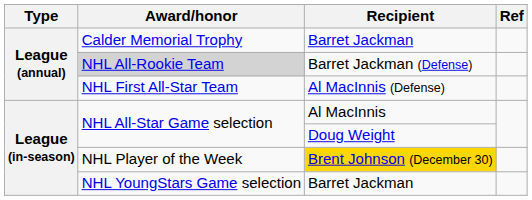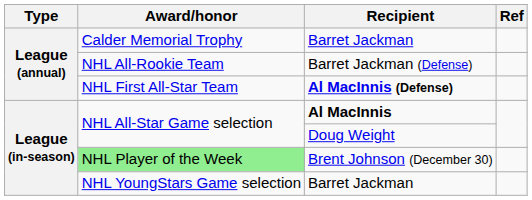(153, 64) lightgrey background -> (153, 64) no background
(376, 87) normal -> (380, 87) bold
(347, 111) normal -> (350, 111) bold
(162, 159) no background -> (162, 159) lightgreen background
(400, 159) gold background -> (400, 159) no background
